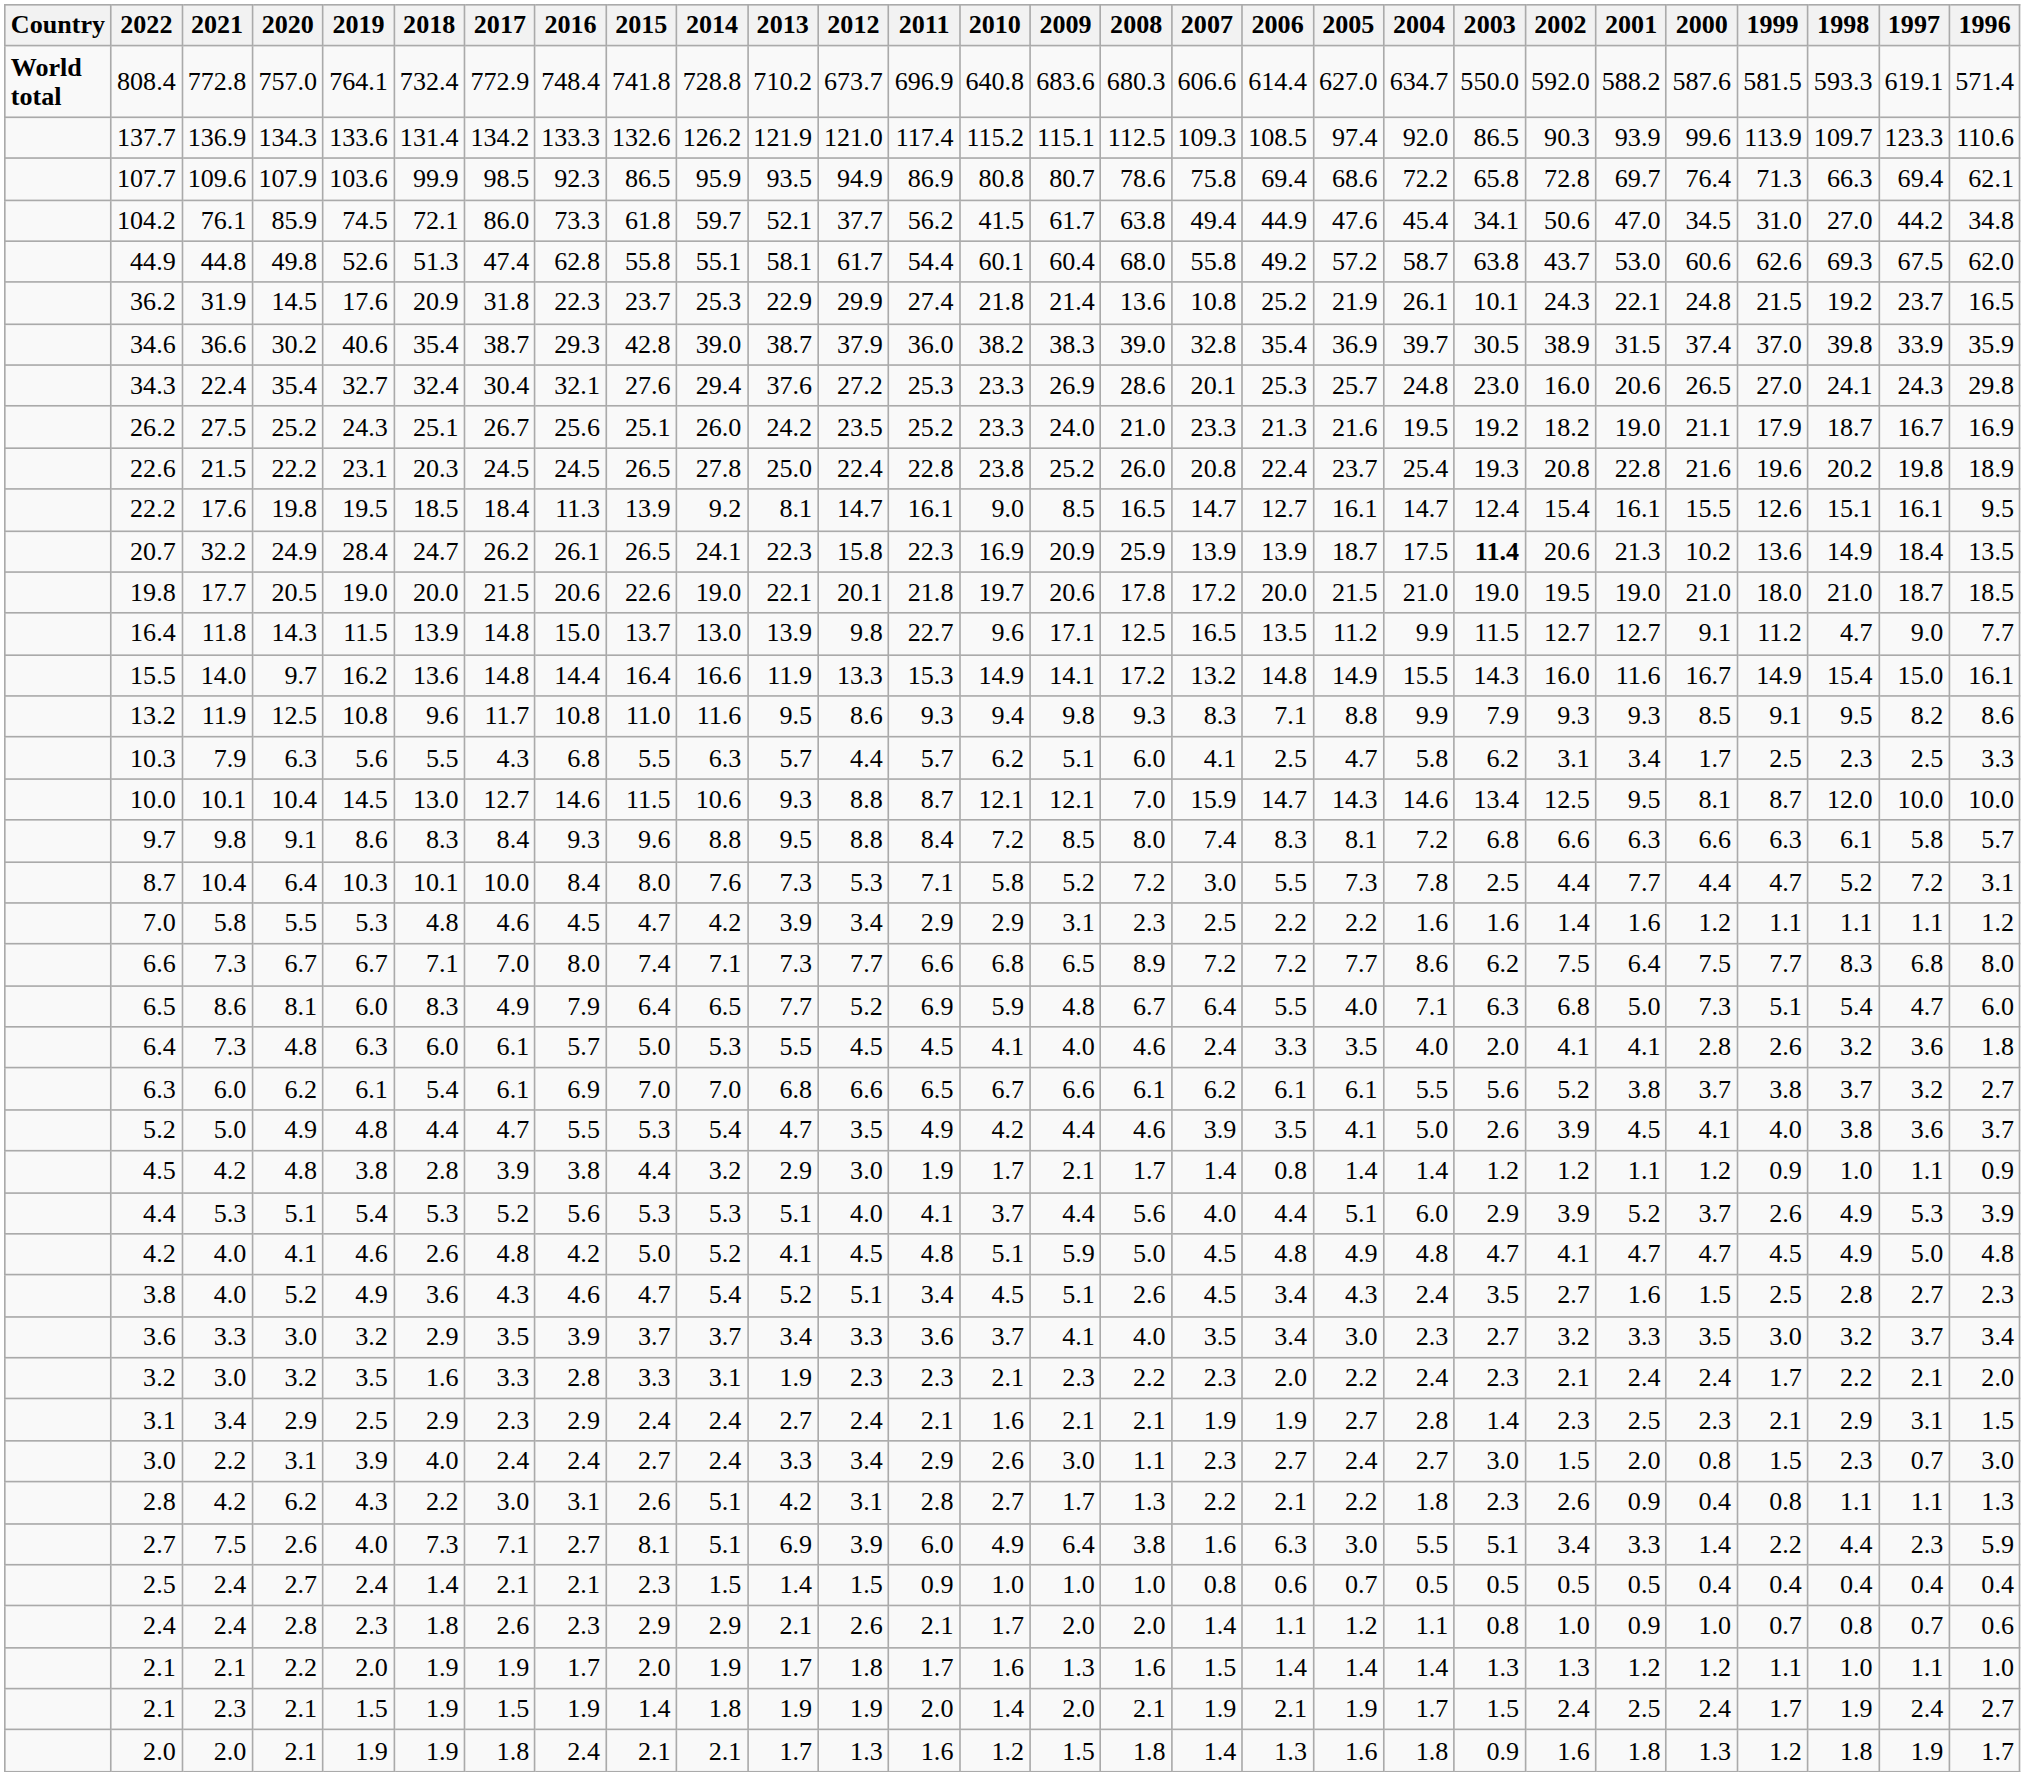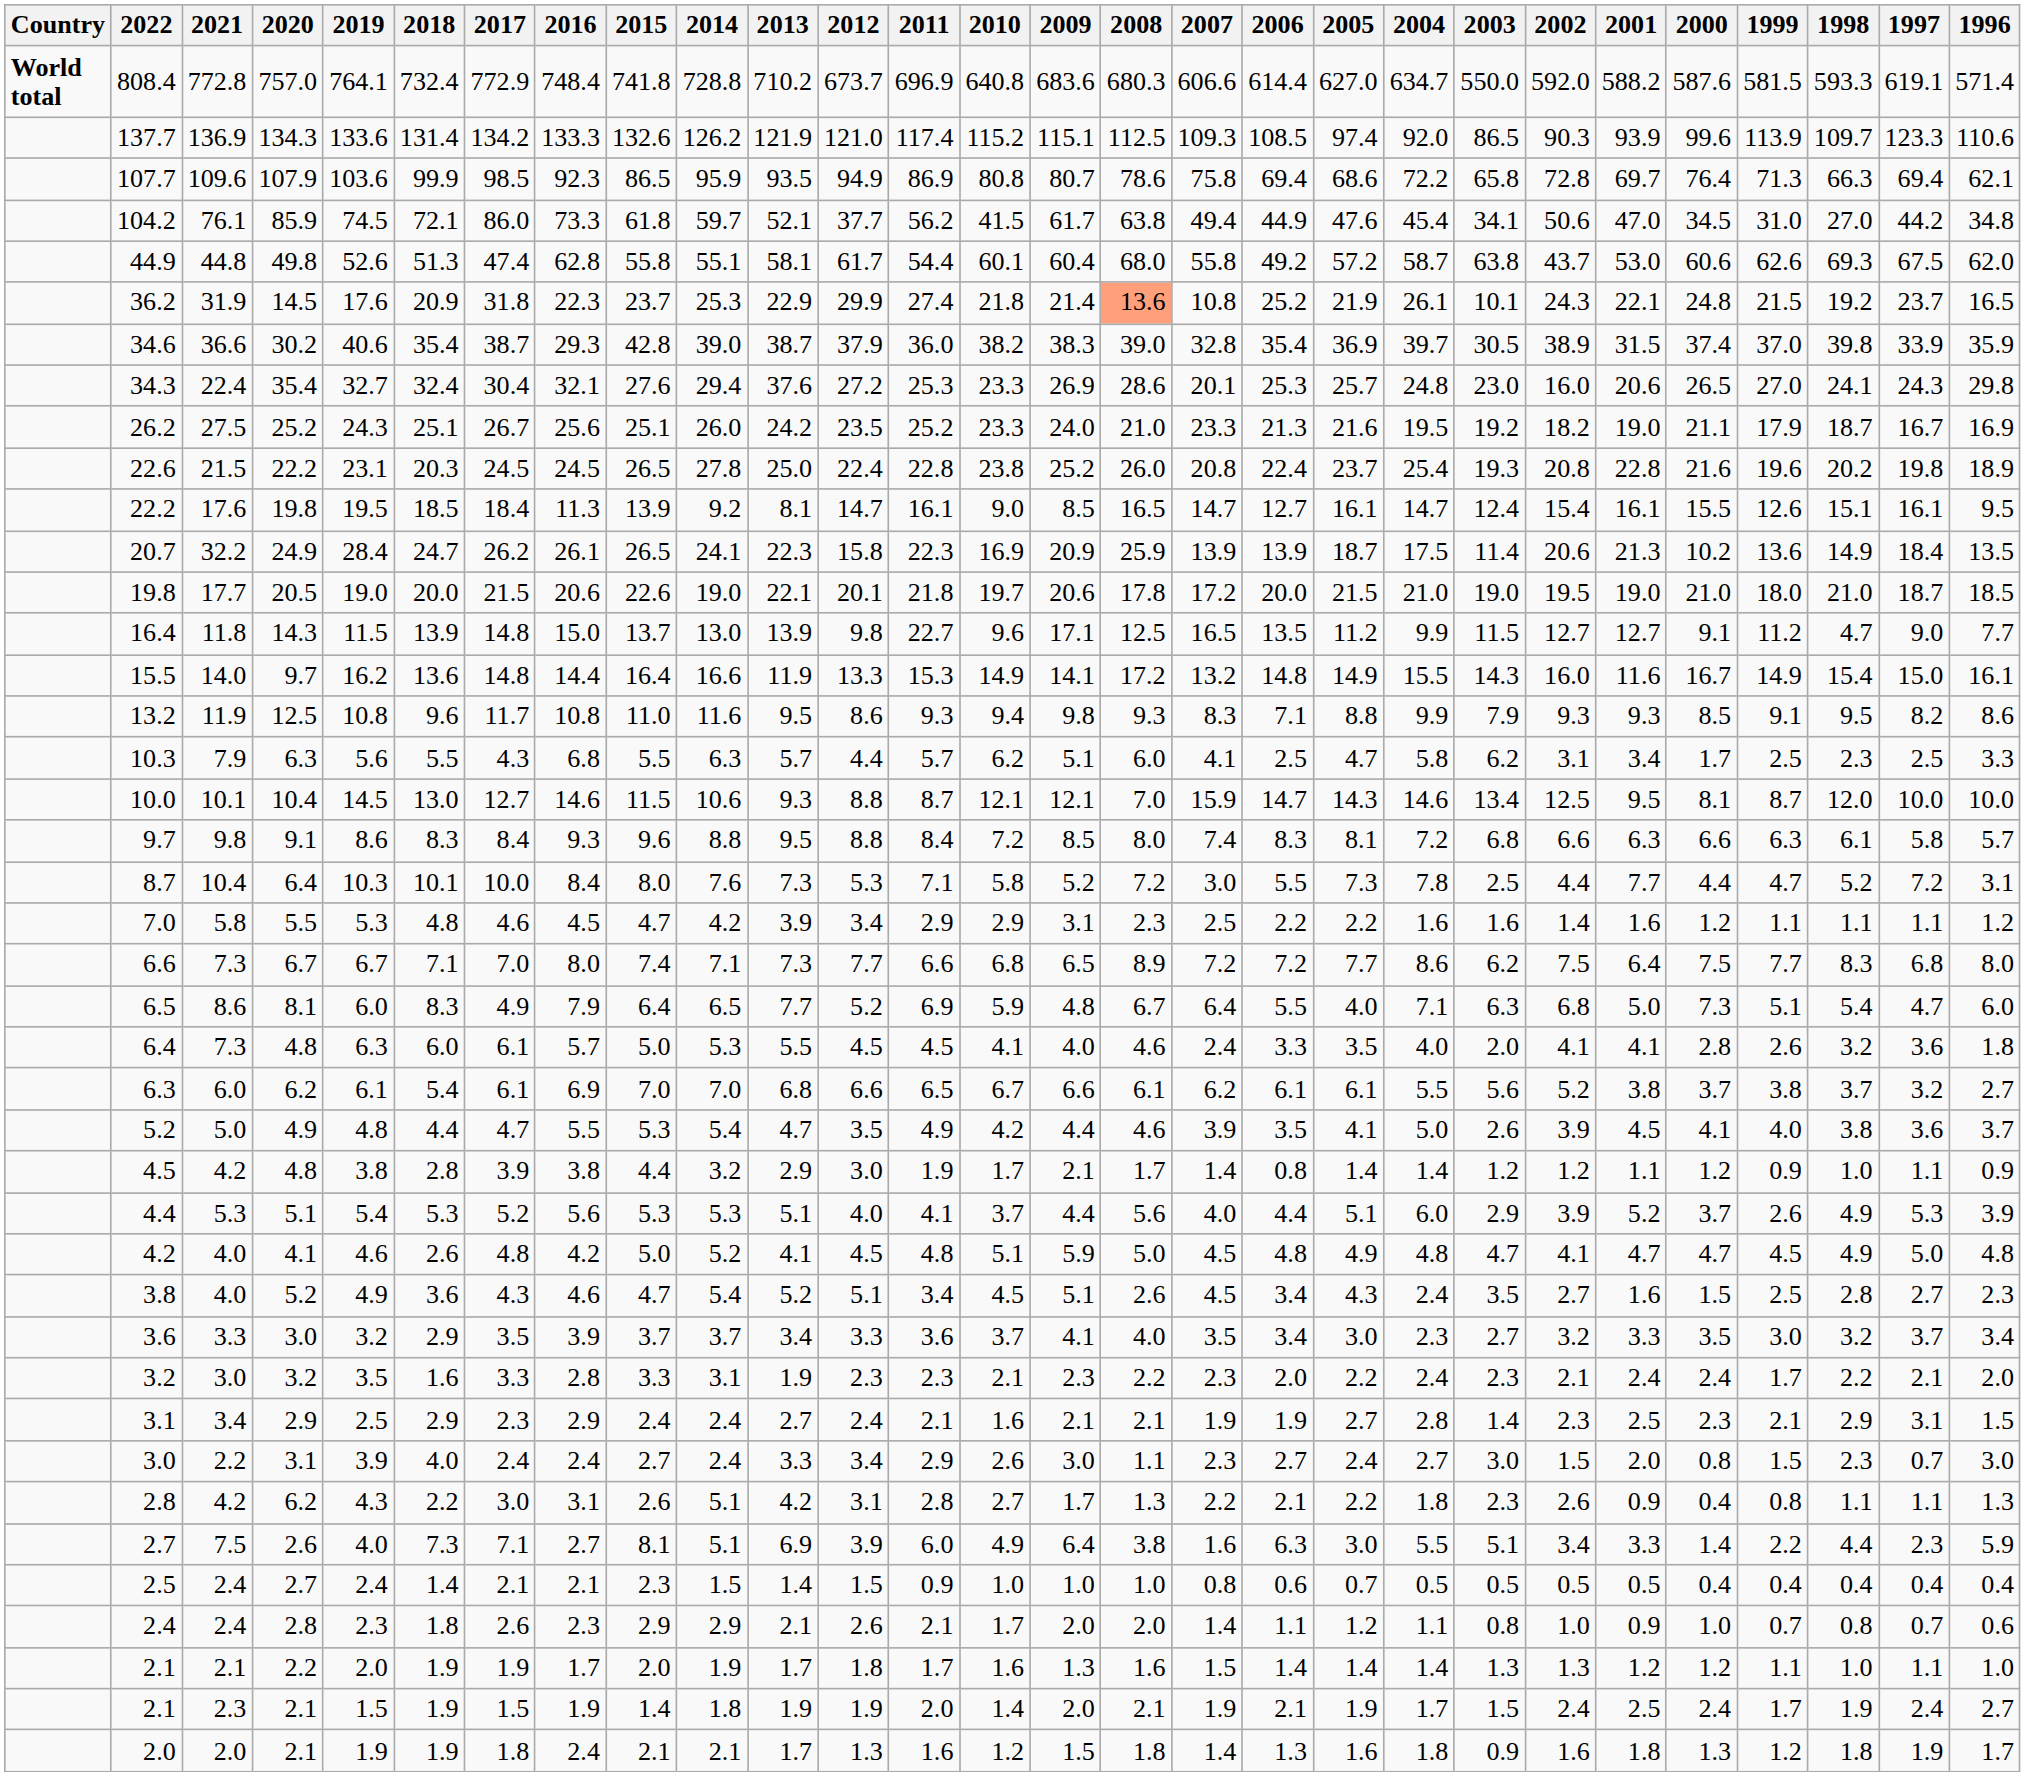(1143, 302) no background -> (1143, 302) lightsalmon background
(1497, 550) bold -> (1497, 550) normal
